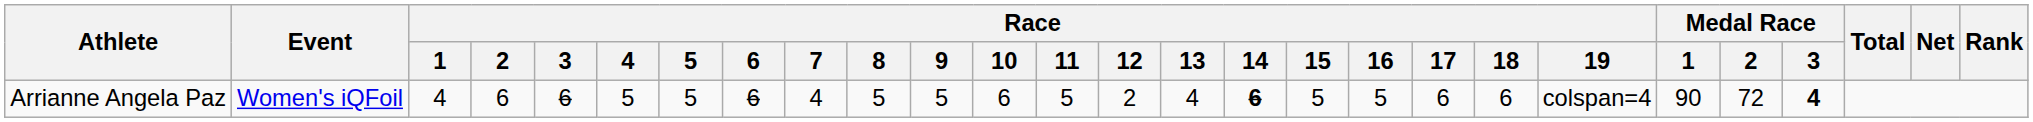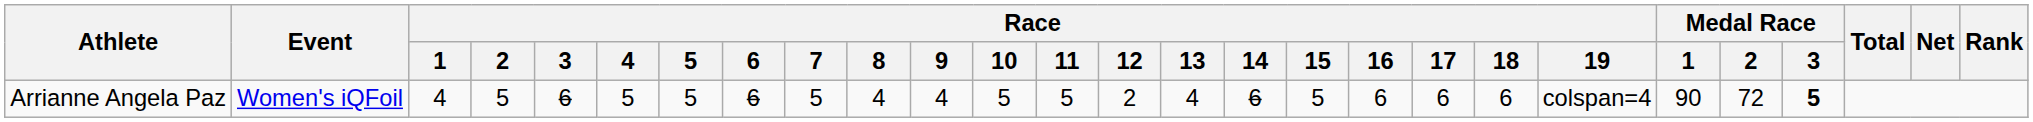(502, 98) 6 -> (502, 98) 5
(816, 98) 4 -> (816, 98) 5
(879, 98) 5 -> (879, 98) 4
(941, 98) 5 -> (941, 98) 4
(1004, 98) 6 -> (1004, 98) 5
(1255, 98) bold -> (1255, 98) normal
(1380, 98) 5 -> (1380, 98) 6
(1814, 98) 4 -> (1814, 98) 5
